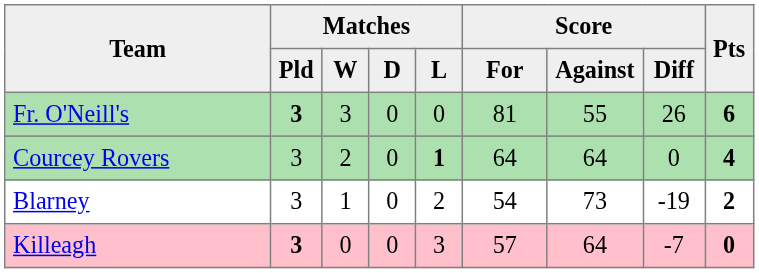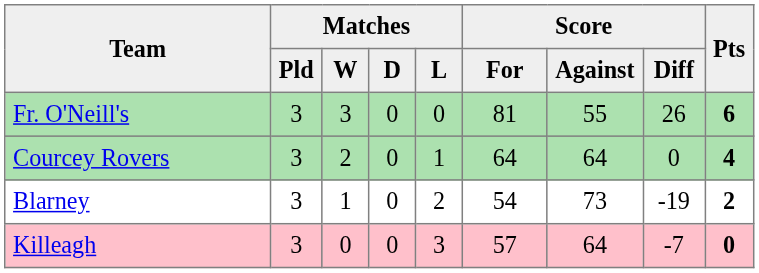(296, 113) bold -> (296, 113) normal
(439, 157) bold -> (439, 157) normal
(296, 245) bold -> (296, 245) normal
